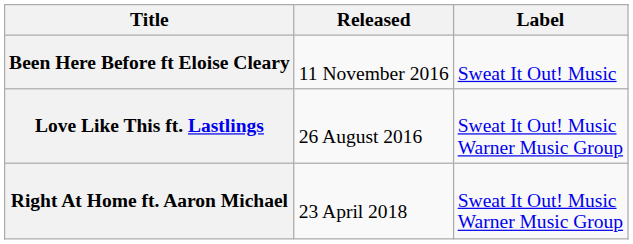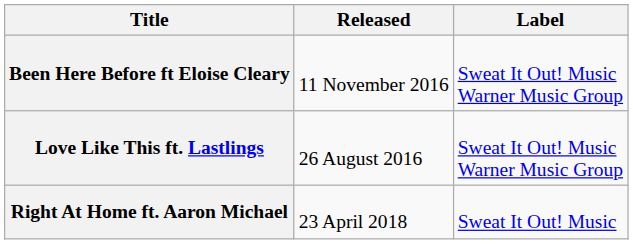(537, 72) Sweat It Out! Music -> (540, 83) Sweat It Out! Music Warner Music Group
(540, 211) Sweat It Out! Music Warner Music Group -> (537, 222) Sweat It Out! Music
